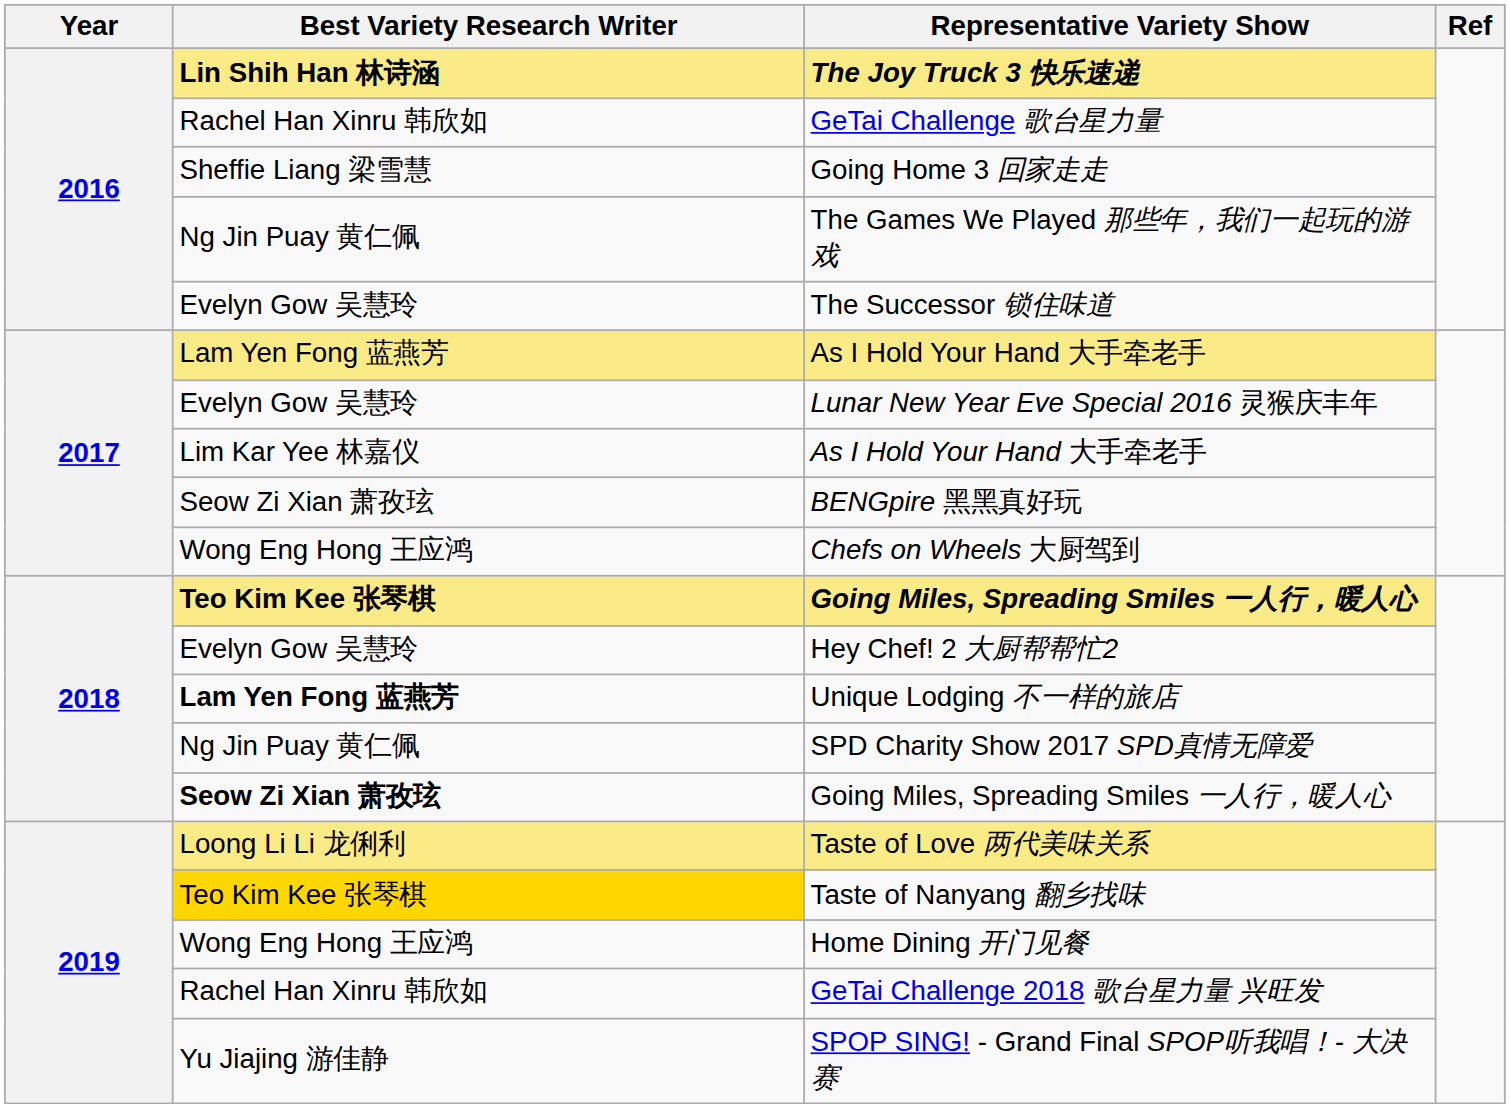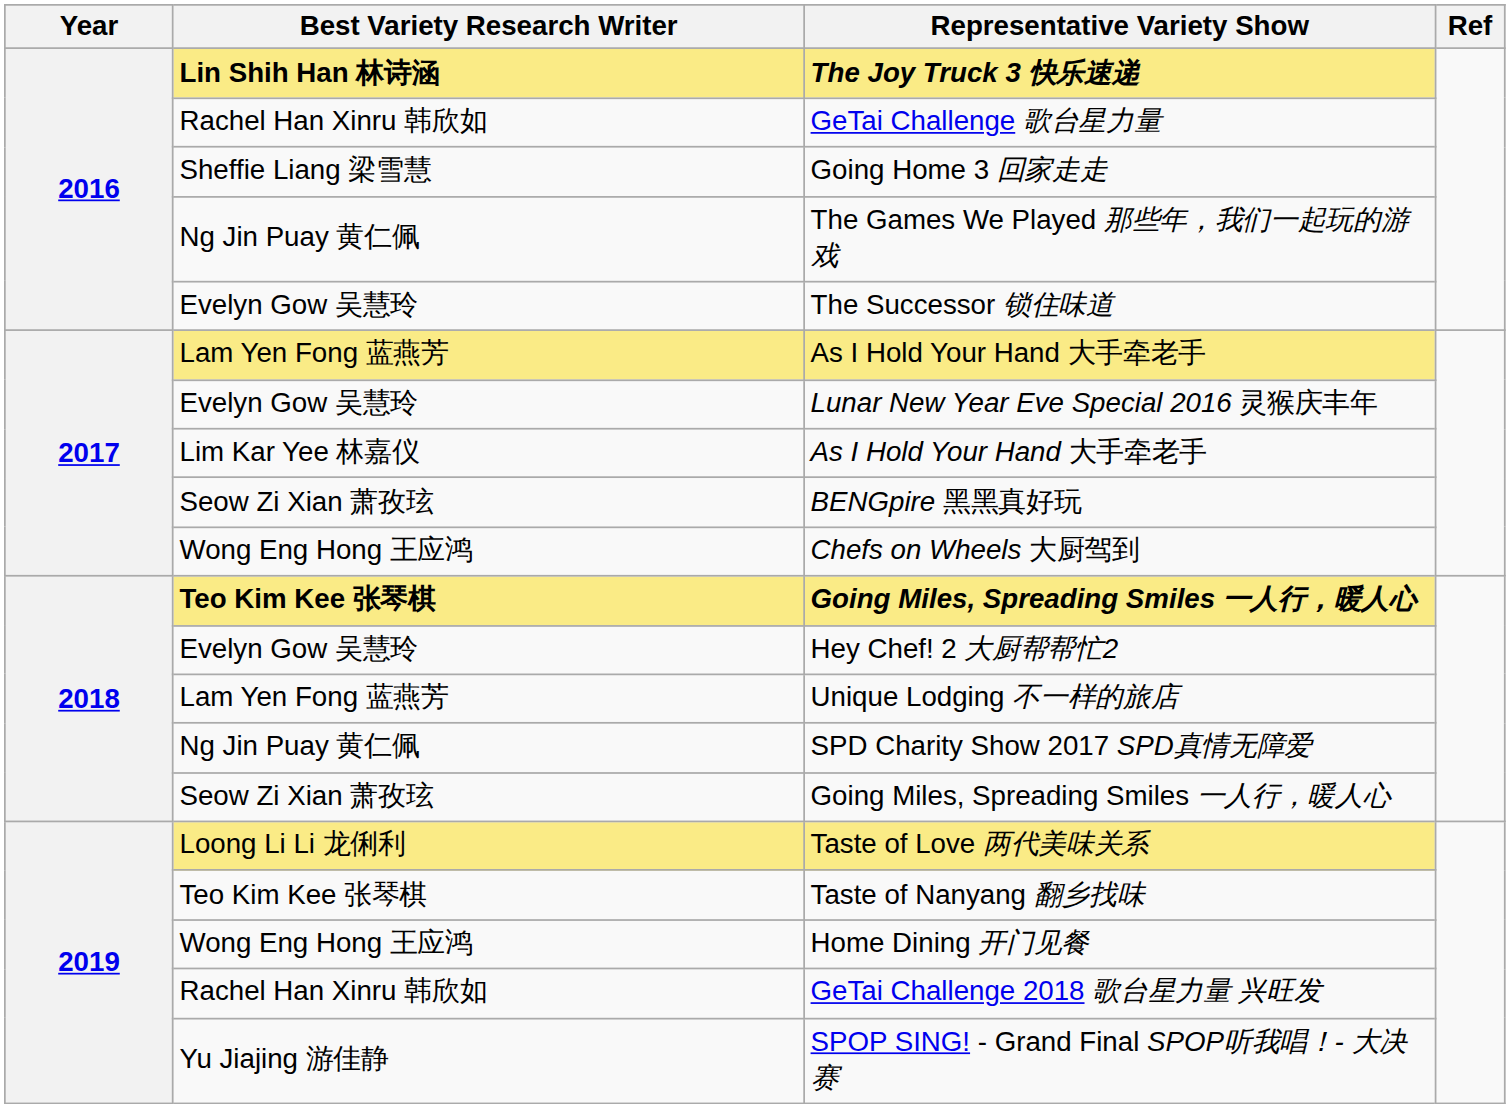(319, 697) bold -> (314, 697) normal
(310, 795) bold -> (306, 795) normal
(303, 893) gold background -> (303, 893) no background
